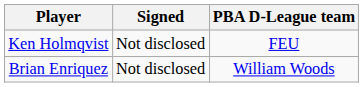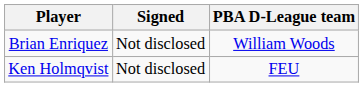rows swapped: (58, 43) <-> (58, 69)
